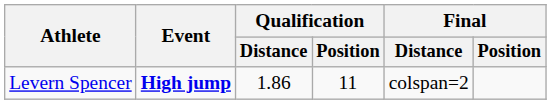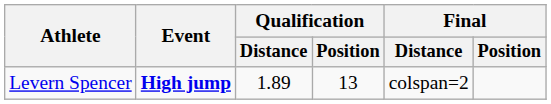(274, 83) 1.86 -> (274, 83) 1.89
(348, 83) 11 -> (348, 83) 13
